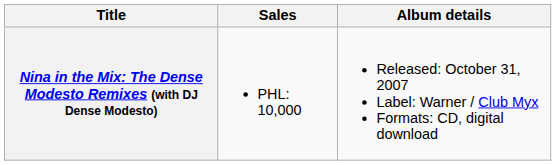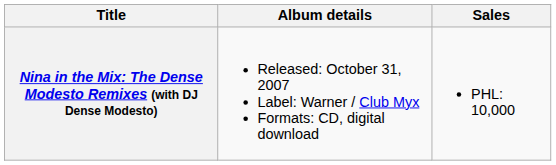columns swapped: (444, 15) <-> (278, 15)
